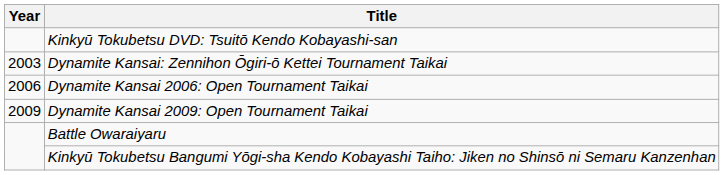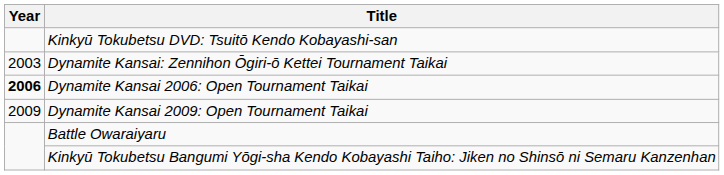(24, 87) normal -> (24, 87) bold
